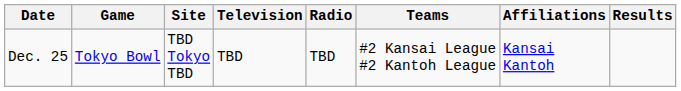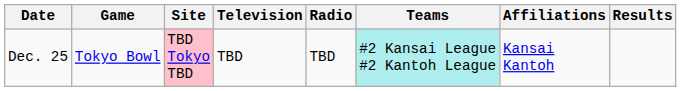(189, 57) no background -> (189, 57) pink background
(428, 57) no background -> (428, 57) paleturquoise background
